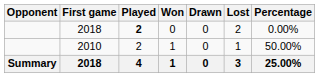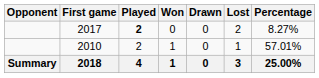(89, 30) 2018 -> (89, 30) 2017
(283, 30) 0.00% -> (283, 30) 8.27%
(283, 47) 50.00% -> (283, 47) 57.01%
